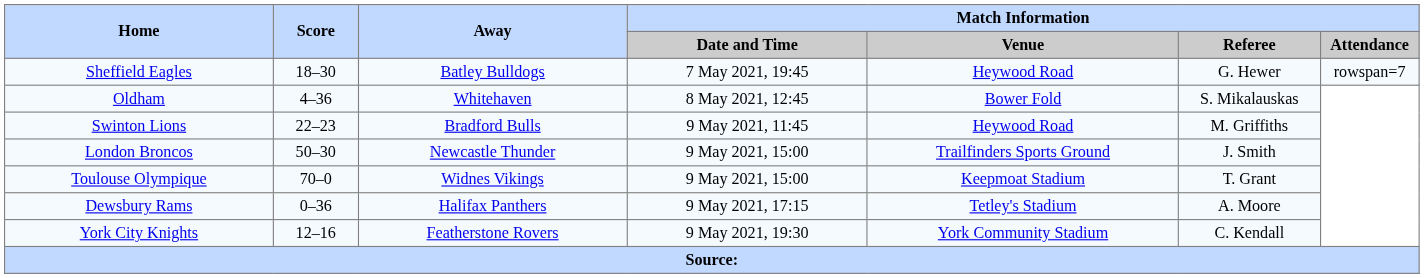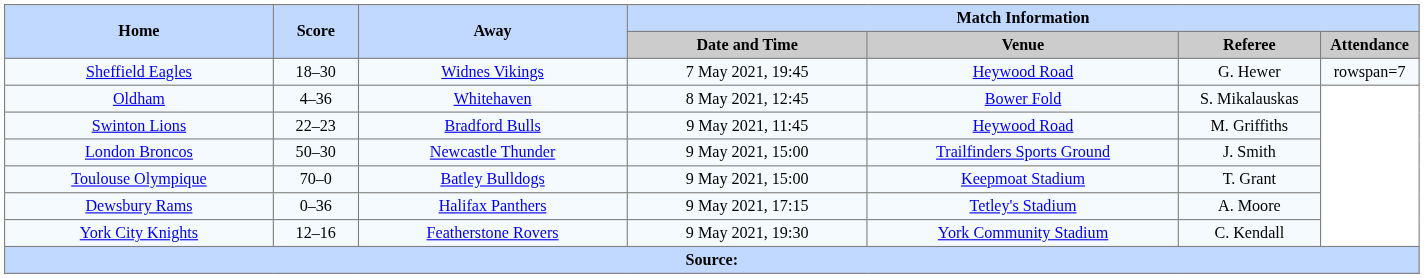(493, 71) Batley Bulldogs -> (493, 71) Widnes Vikings
(493, 179) Widnes Vikings -> (493, 179) Batley Bulldogs
